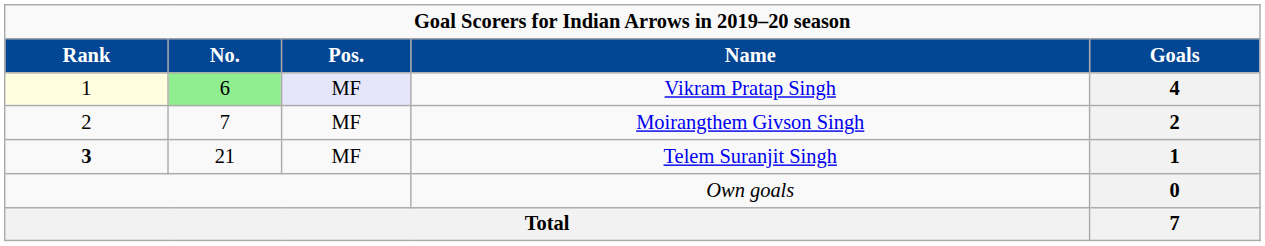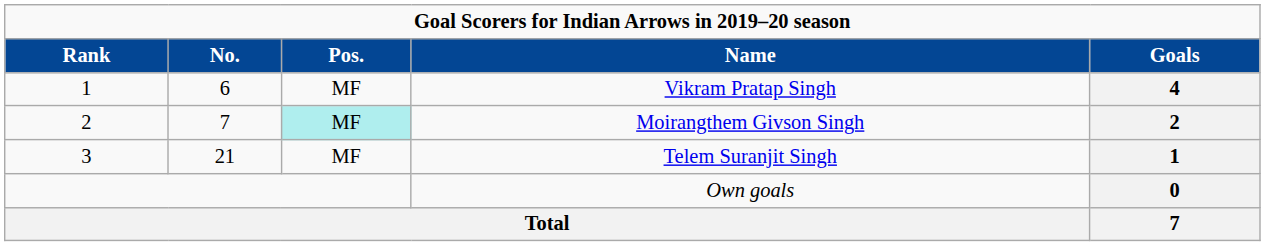(86, 89) lightyellow background -> (86, 89) no background
(225, 89) lightgreen background -> (225, 89) no background
(346, 89) lavender background -> (346, 89) no background
(346, 122) no background -> (346, 122) paleturquoise background
(86, 156) bold -> (86, 156) normal
